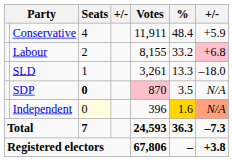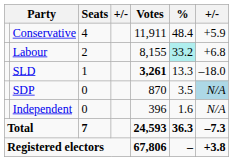(182, 52) no background -> (182, 52) paleturquoise background
(215, 52) pink background -> (215, 52) no background
(153, 71) normal -> (153, 71) bold
(85, 90) bold -> (85, 90) normal
(157, 90) pink background -> (157, 90) no background
(216, 90) no background -> (216, 90) lightblue background
(85, 109) lightyellow background -> (85, 109) no background
(185, 109) gold background -> (185, 109) no background
(216, 109) lightsalmon background -> (216, 109) no background
